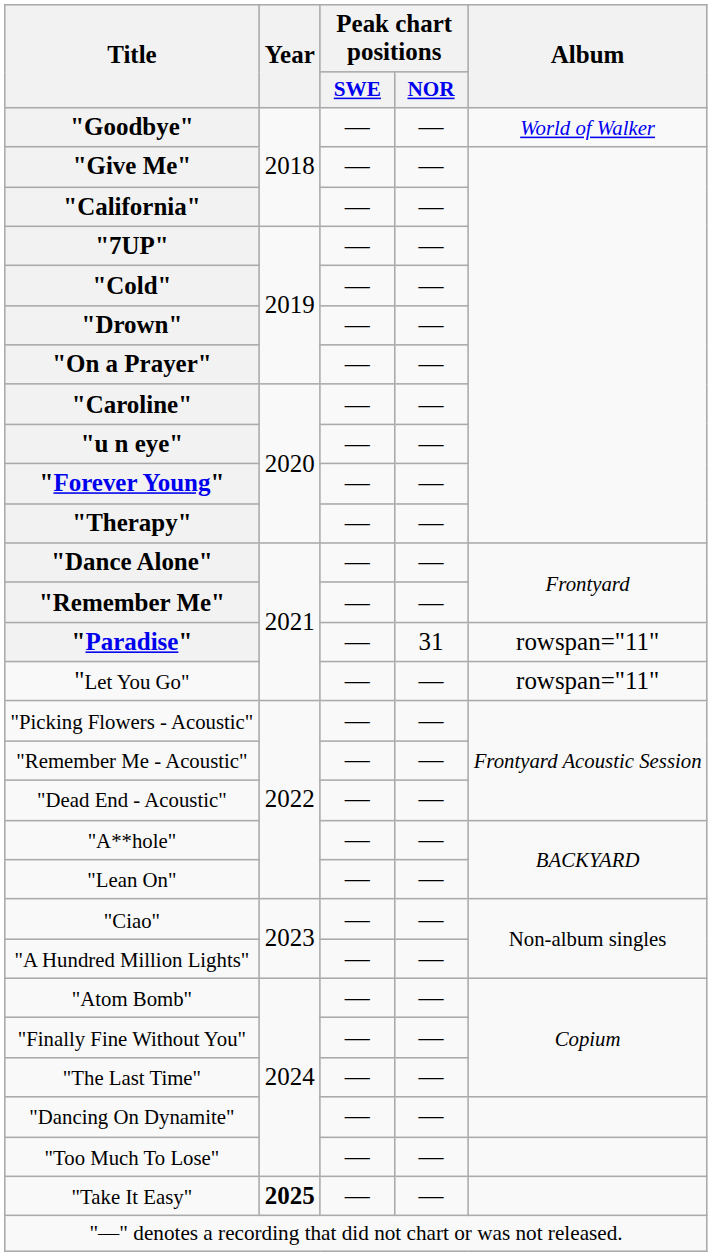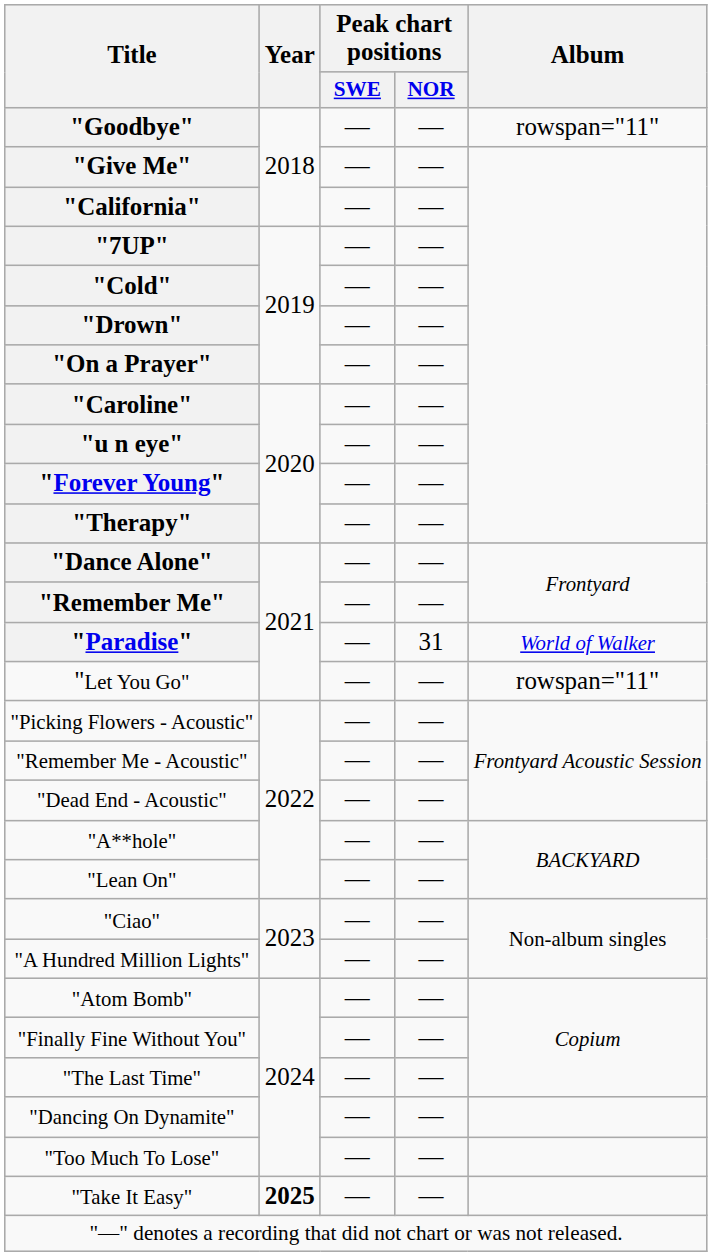(588, 126) World of Walker -> (588, 126) rowspan="11"
(588, 641) rowspan="11" -> (588, 641) World of Walker
